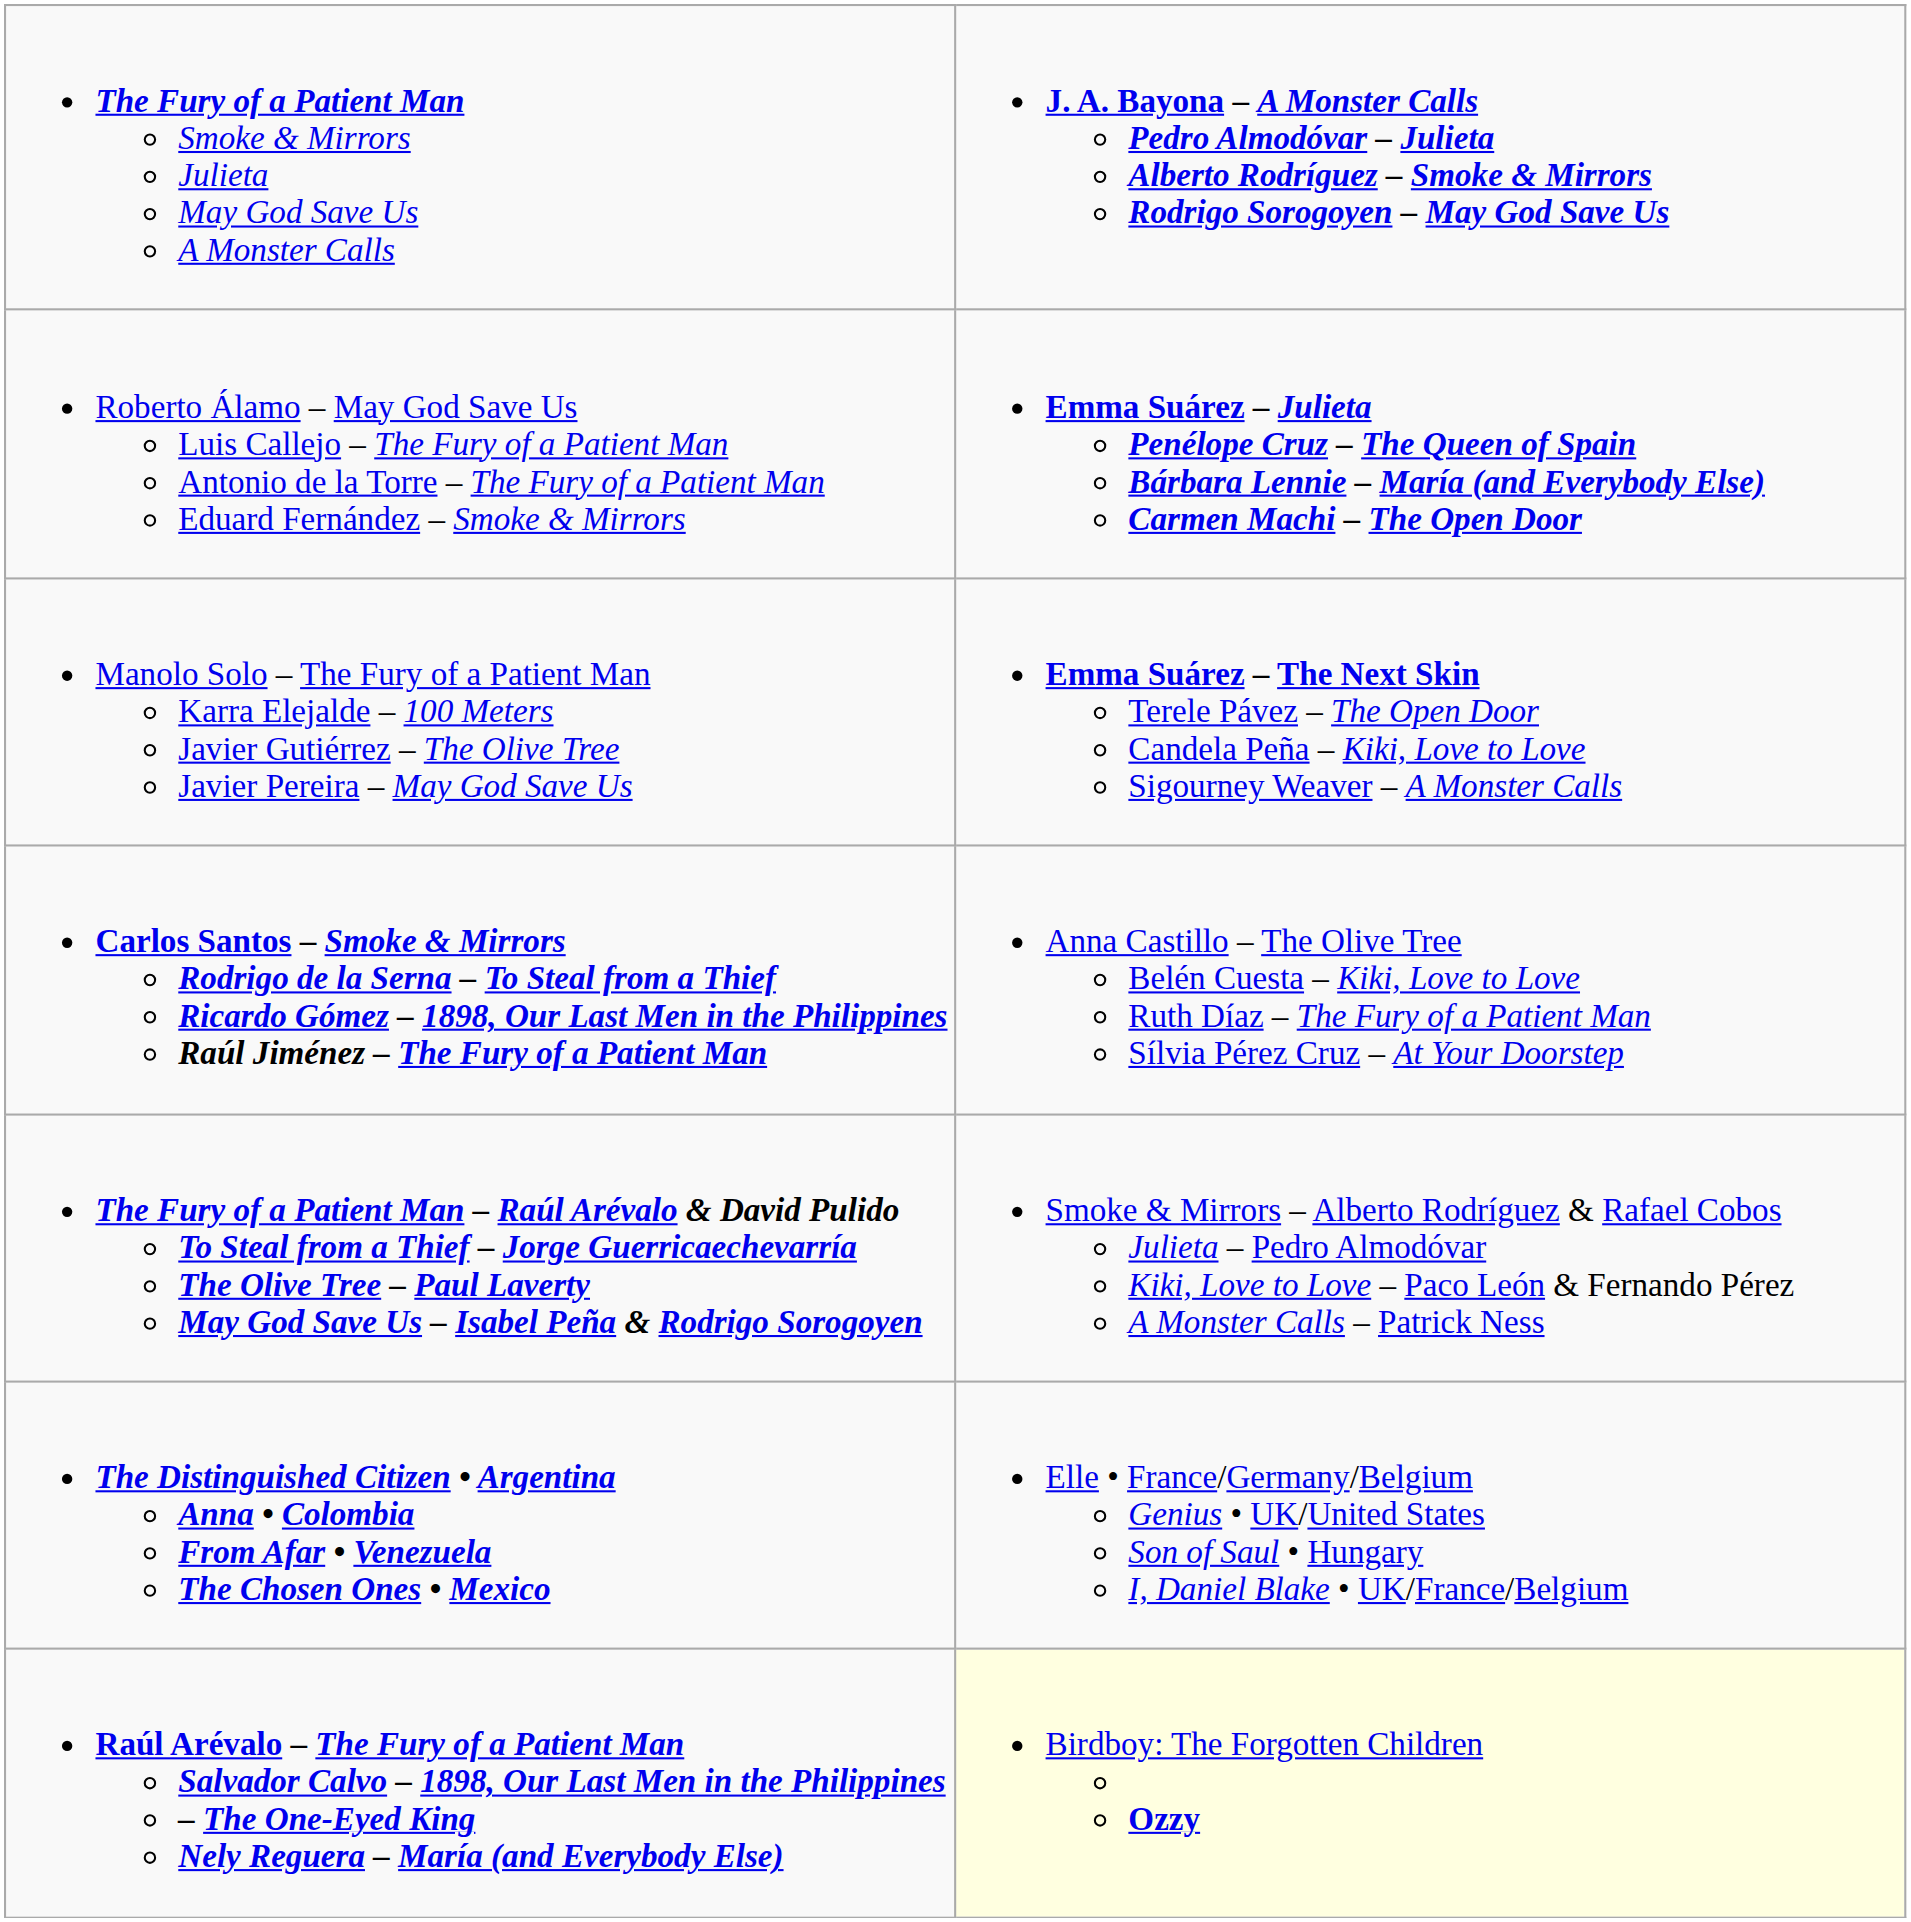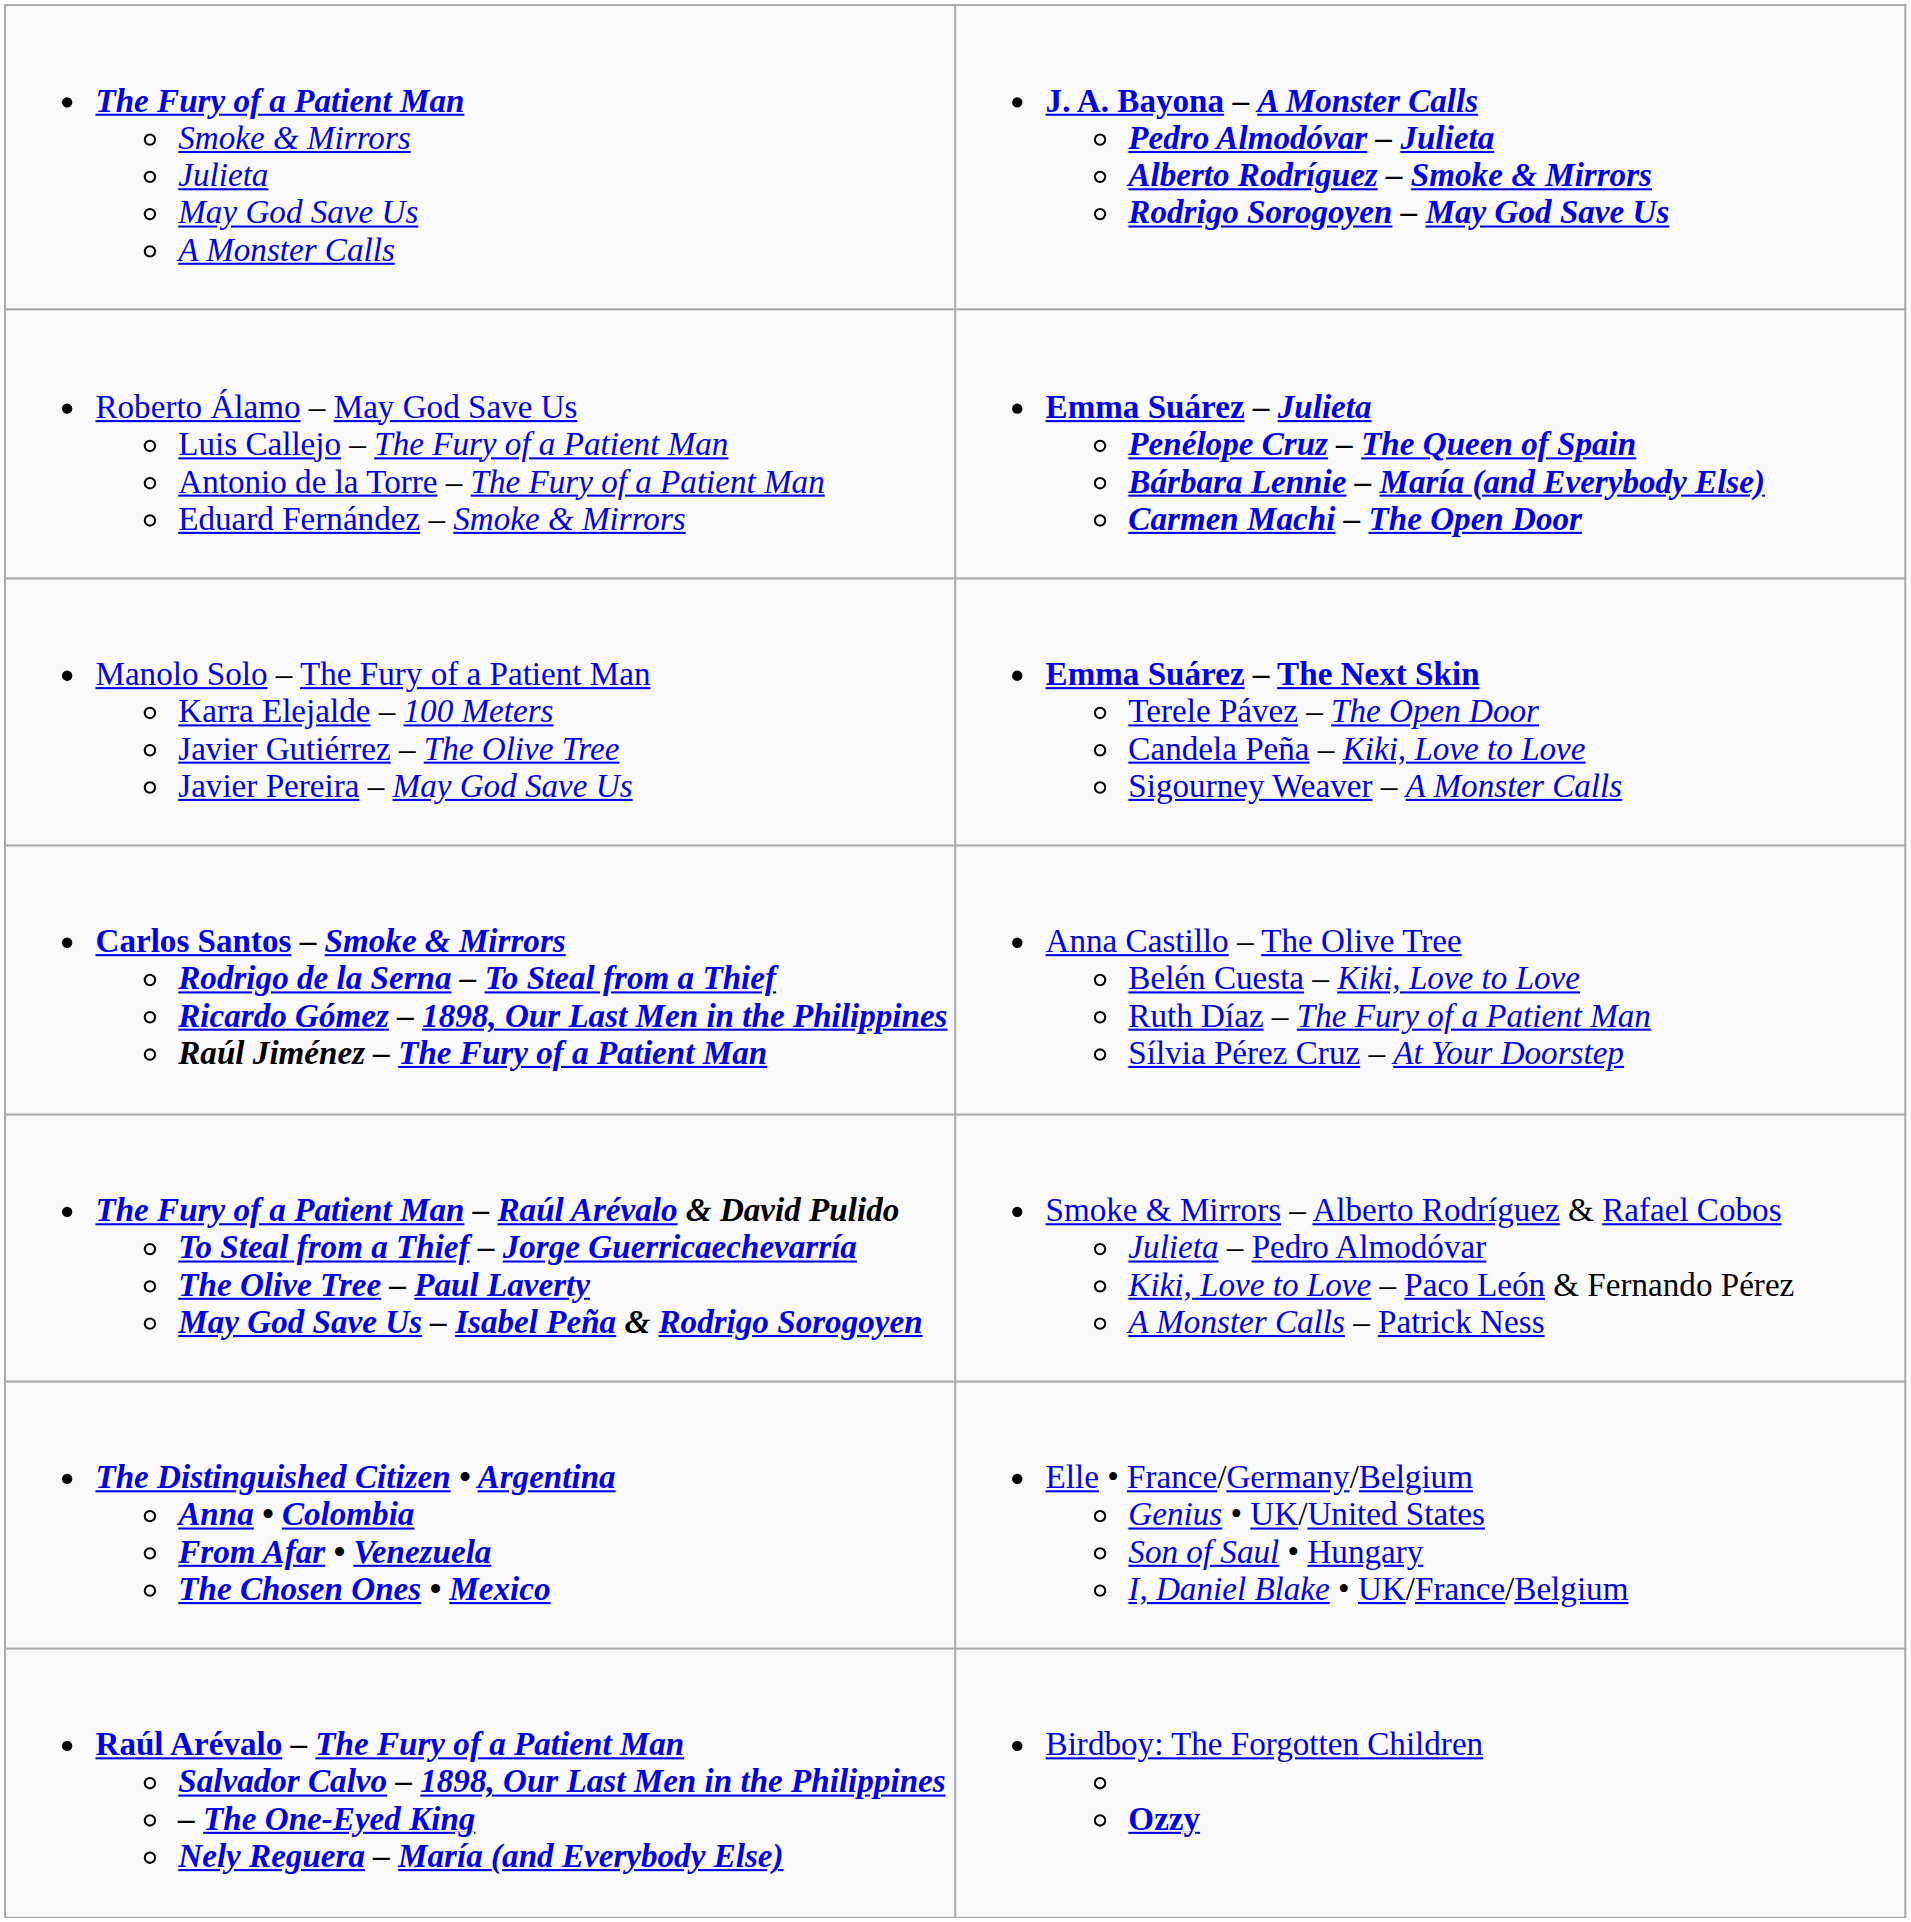(1430, 1783) lightyellow background -> (1430, 1783) no background
